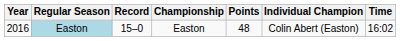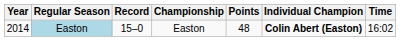(18, 28) 2016 -> (18, 28) 2014
(314, 28) normal -> (314, 28) bold
